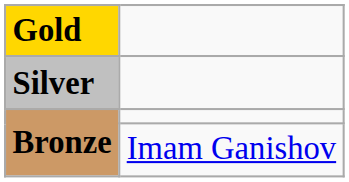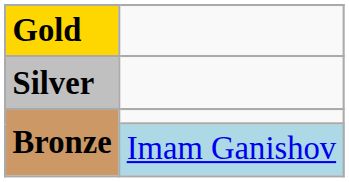(231, 148) no background -> (231, 148) lightblue background
